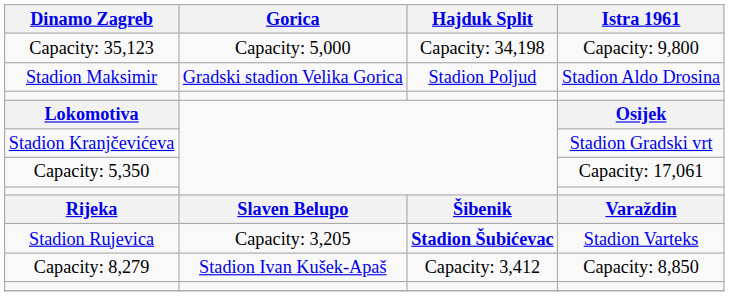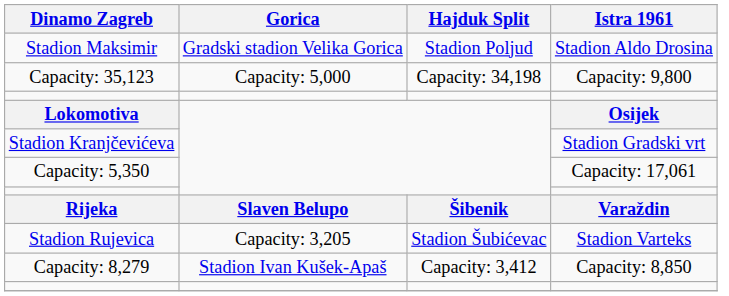rows swapped: (92, 76) <-> (92, 47)
(482, 238) bold -> (479, 238) normal
